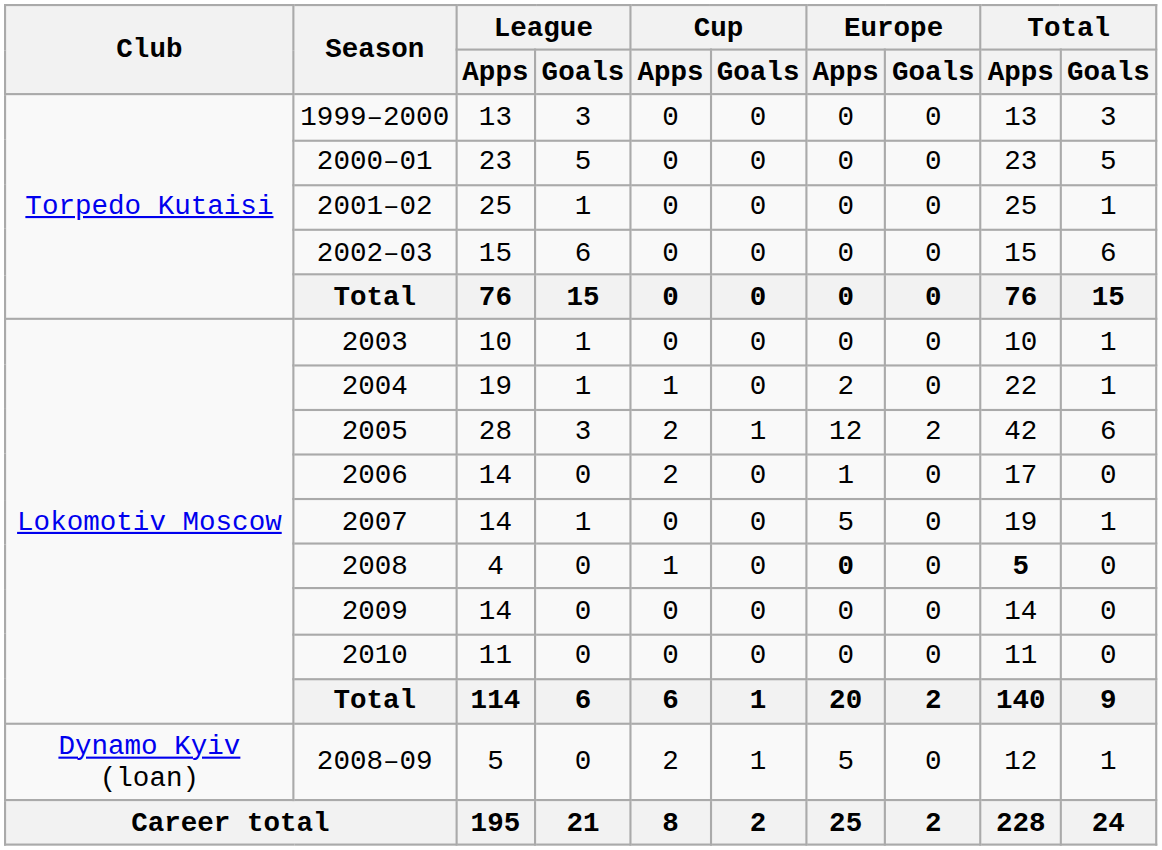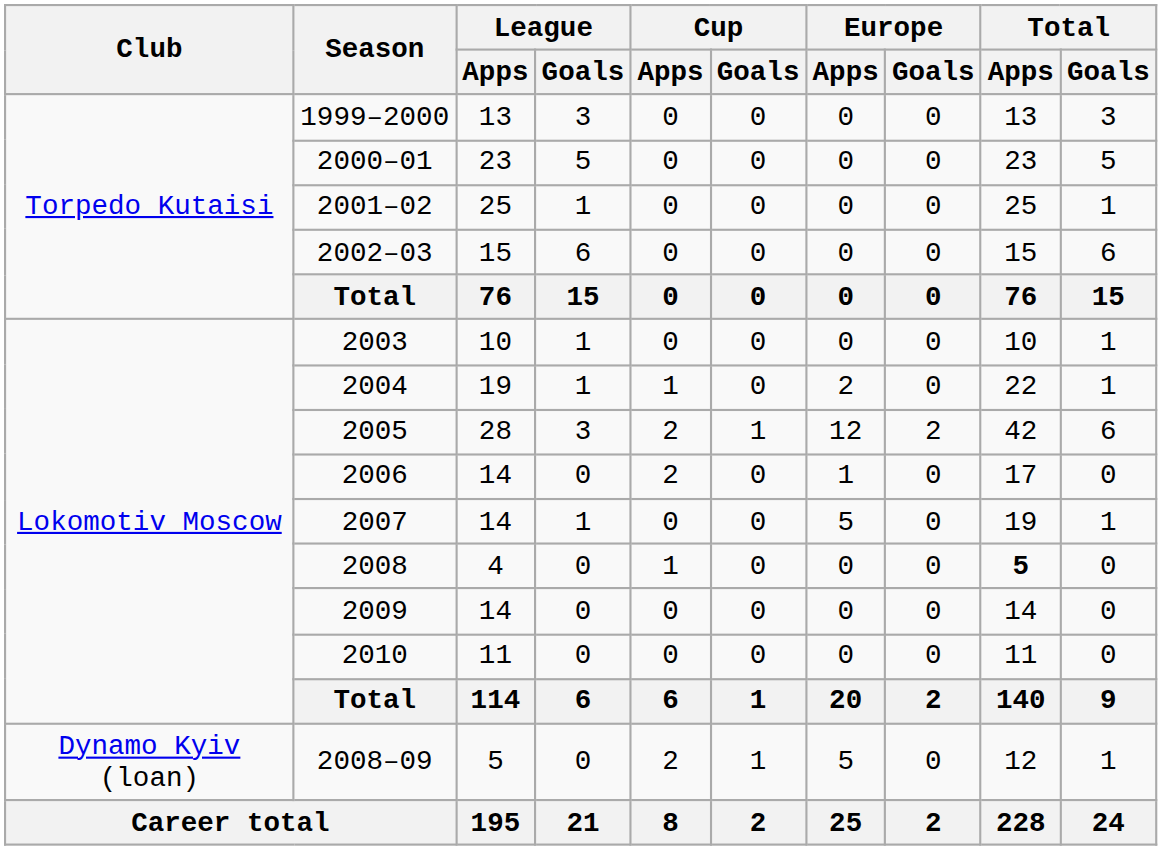(846, 567) bold -> (846, 567) normal
